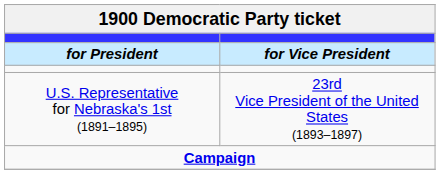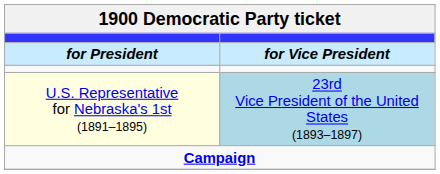(112, 109) no background -> (112, 109) lightyellow background
(327, 109) no background -> (327, 109) lightblue background
